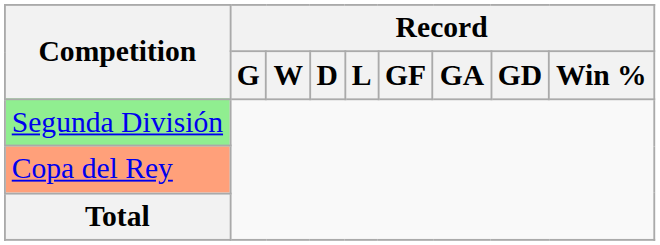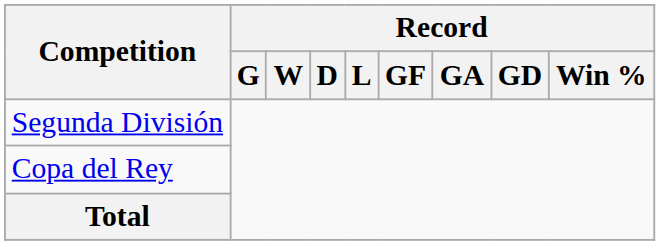(117, 121) lightgreen background -> (117, 121) no background
(92, 168) lightsalmon background -> (92, 168) no background
